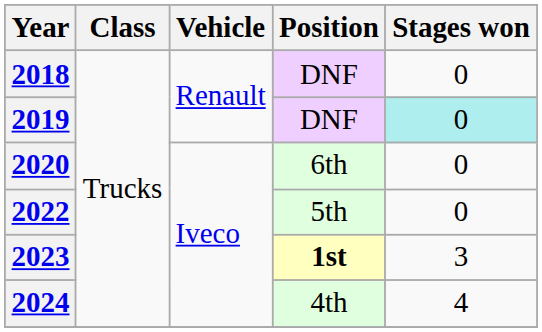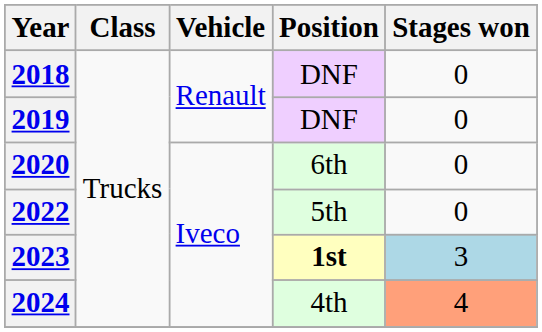(461, 119) paleturquoise background -> (461, 119) no background
(461, 257) no background -> (461, 257) lightblue background
(461, 303) no background -> (461, 303) lightsalmon background
